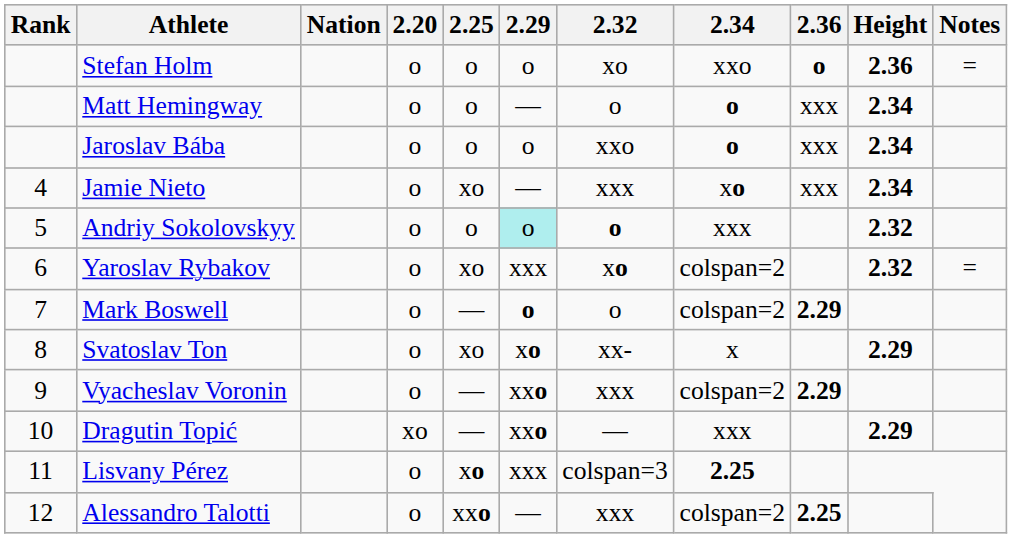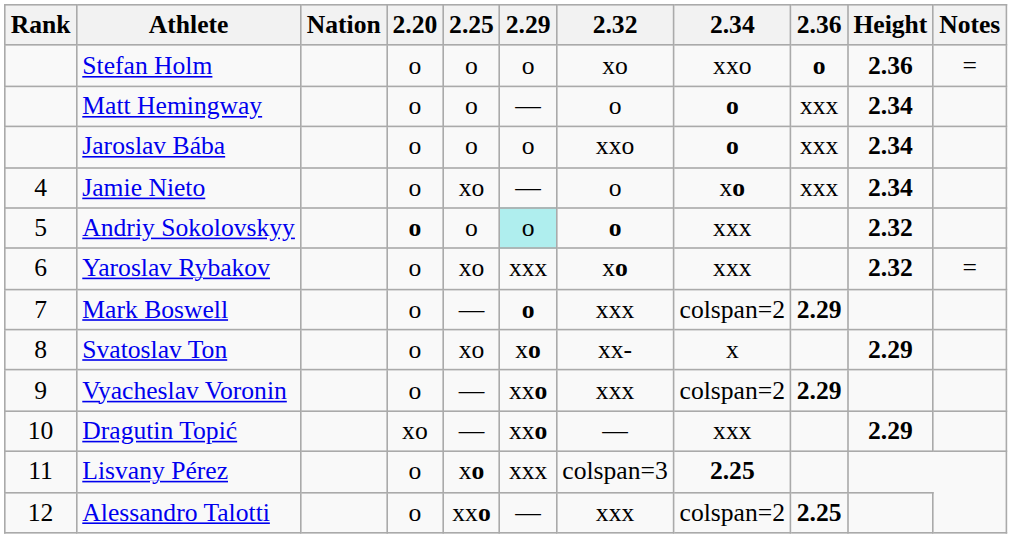(615, 187) xxx -> (615, 187) o
(415, 227) normal -> (415, 227) bold
(732, 268) colspan=2 -> (732, 268) xxx
(615, 308) o -> (615, 308) xxx
